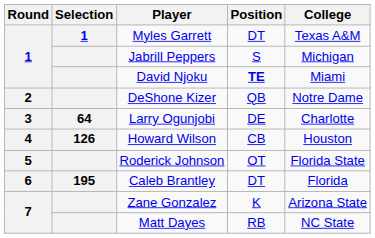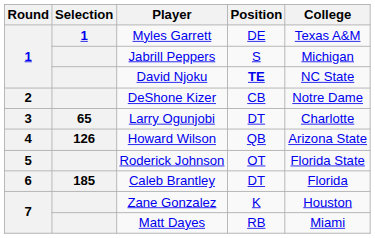(256, 35) DT -> (256, 35) DE
(328, 77) Miami -> (328, 77) NC State
(256, 98) QB -> (256, 98) CB
(84, 118) 64 -> (84, 118) 65
(256, 118) DE -> (256, 118) DT
(256, 139) CB -> (256, 139) QB
(328, 139) Houston -> (328, 139) Arizona State
(84, 181) 195 -> (84, 181) 185
(328, 202) Arizona State -> (328, 202) Houston
(328, 222) NC State -> (328, 222) Miami
